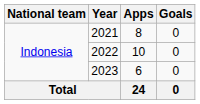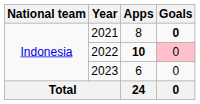(176, 33) normal -> (176, 33) bold
(139, 52) normal -> (139, 52) bold
(176, 52) no background -> (176, 52) pink background
